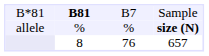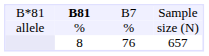(178, 27) bold -> (178, 27) normal
